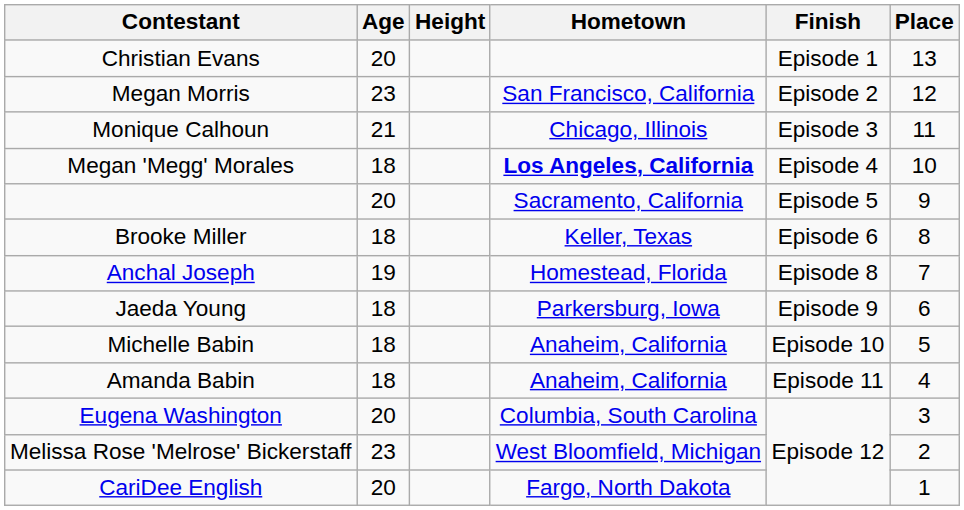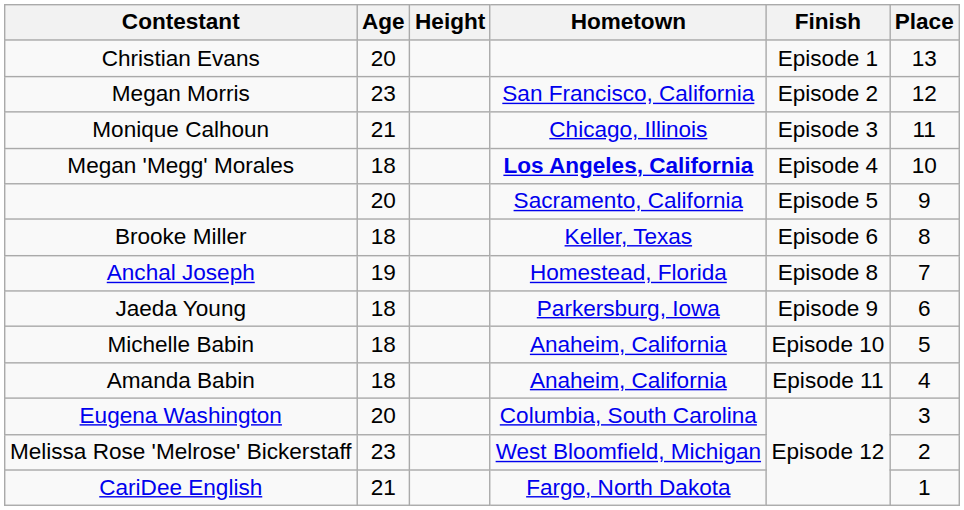(383, 487) 20 -> (383, 487) 21
